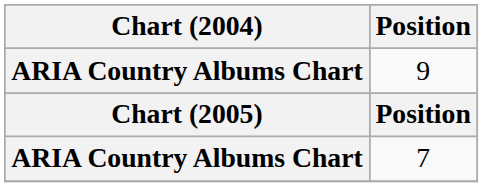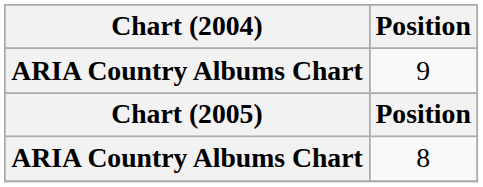(423, 158) 7 -> (423, 158) 8
